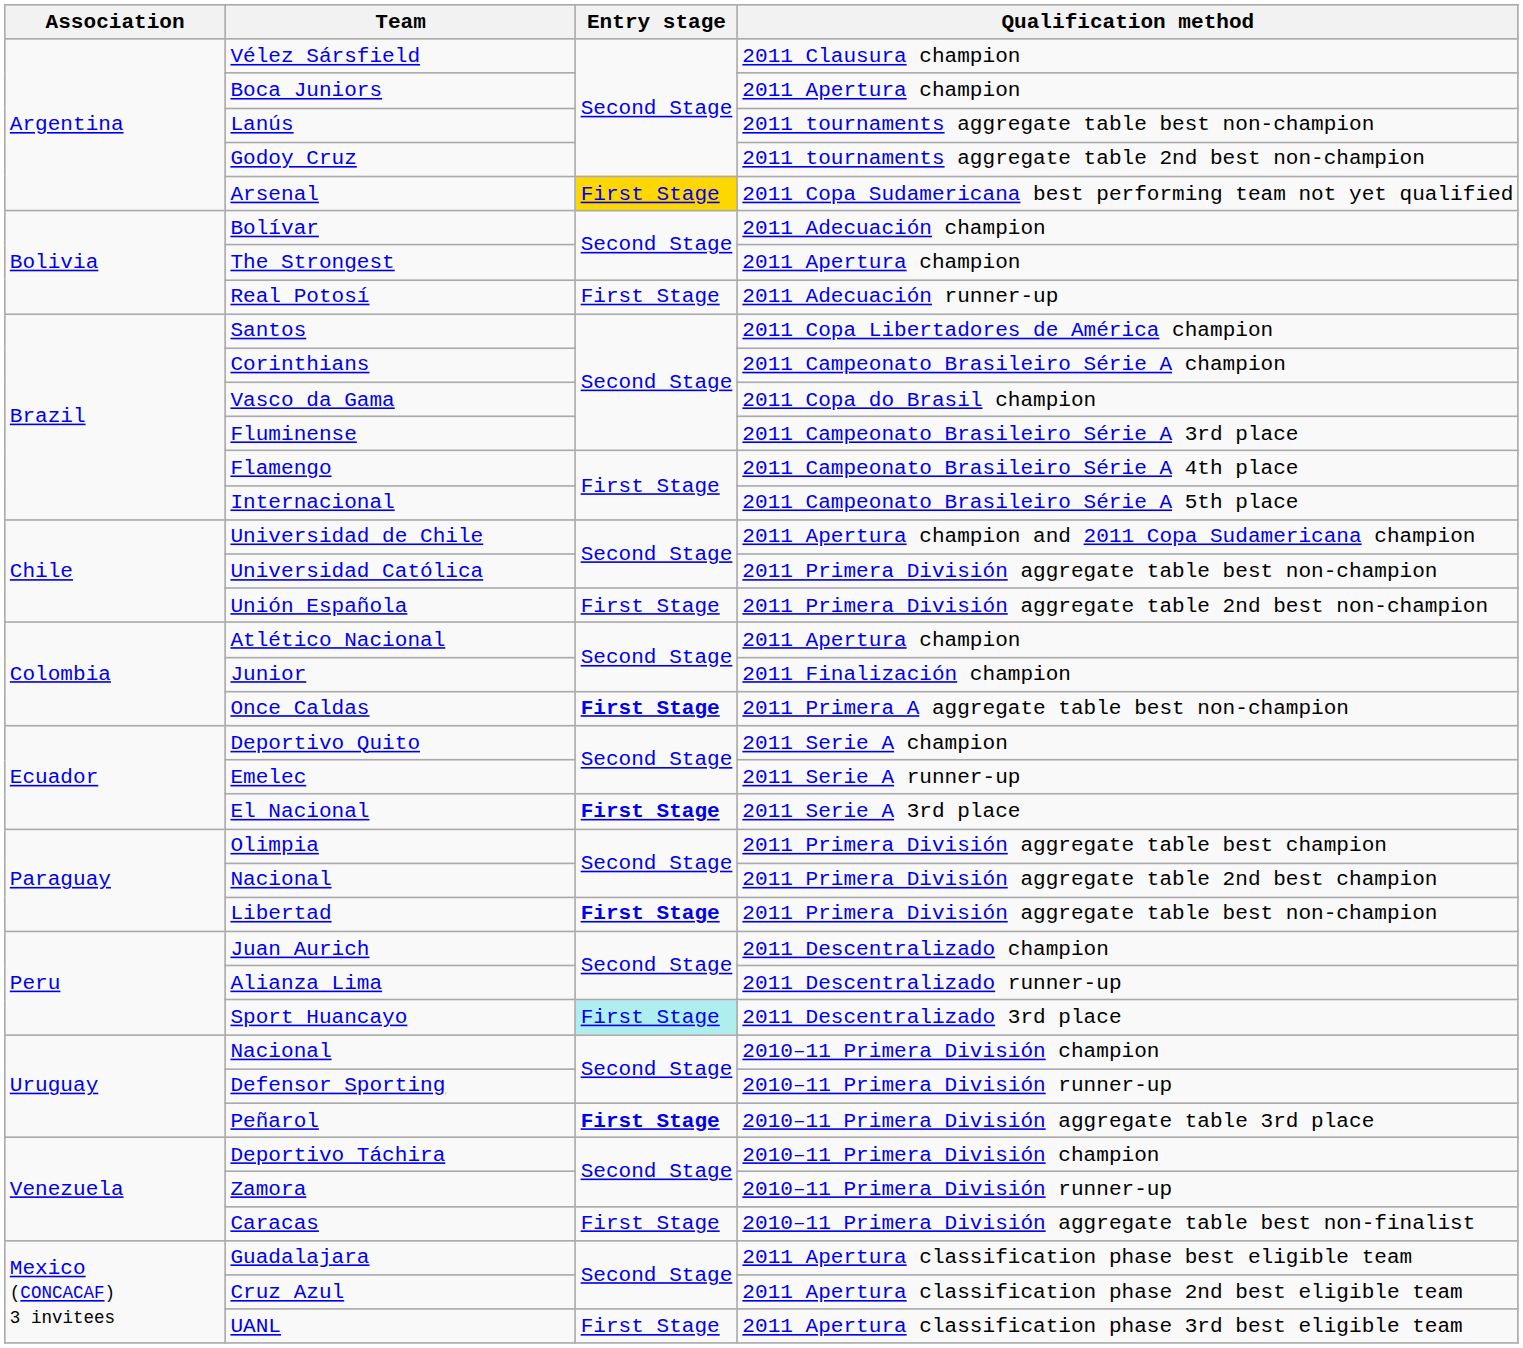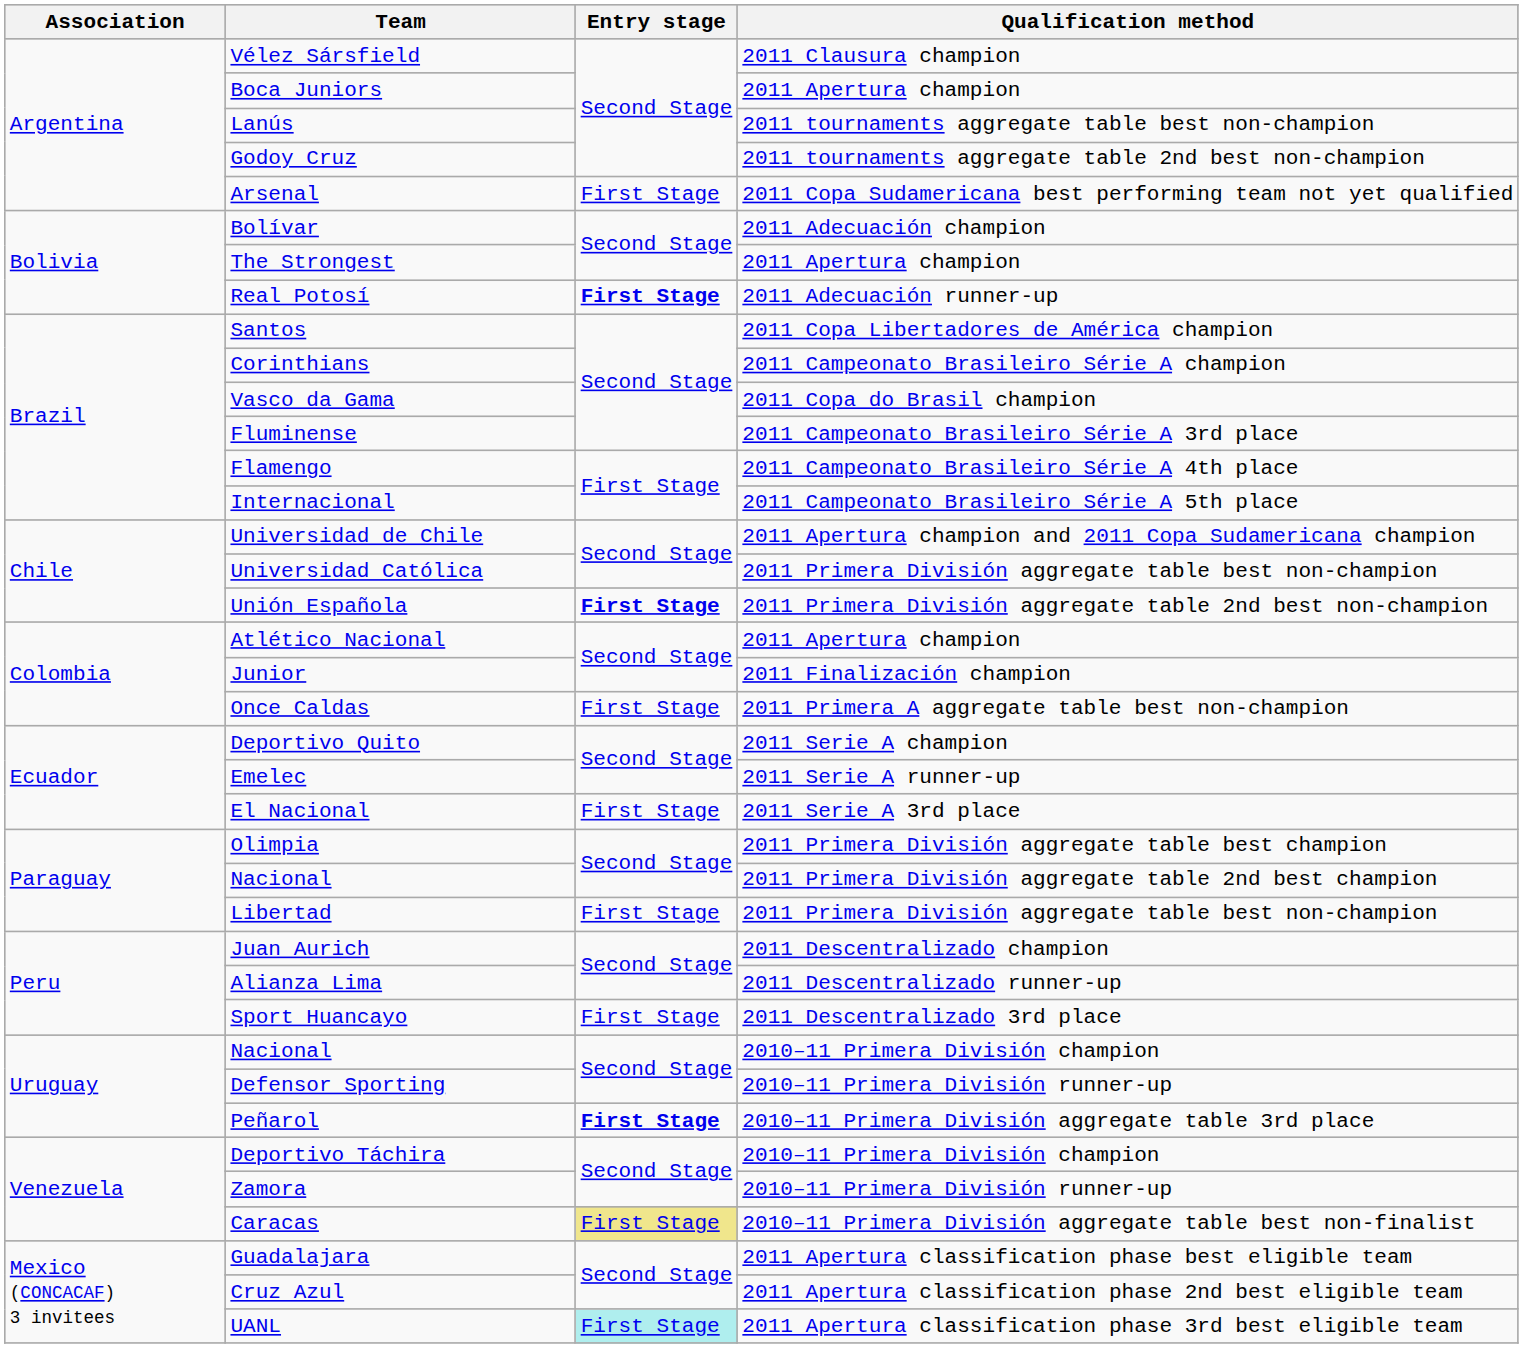(650, 194) gold background -> (650, 194) no background
(650, 297) normal -> (650, 297) bold
(650, 605) normal -> (650, 605) bold
(650, 708) bold -> (650, 708) normal
(650, 811) bold -> (650, 811) normal
(650, 914) bold -> (650, 914) normal
(650, 1017) paleturquoise background -> (650, 1017) no background
(650, 1223) no background -> (650, 1223) khaki background
(650, 1326) no background -> (650, 1326) paleturquoise background
